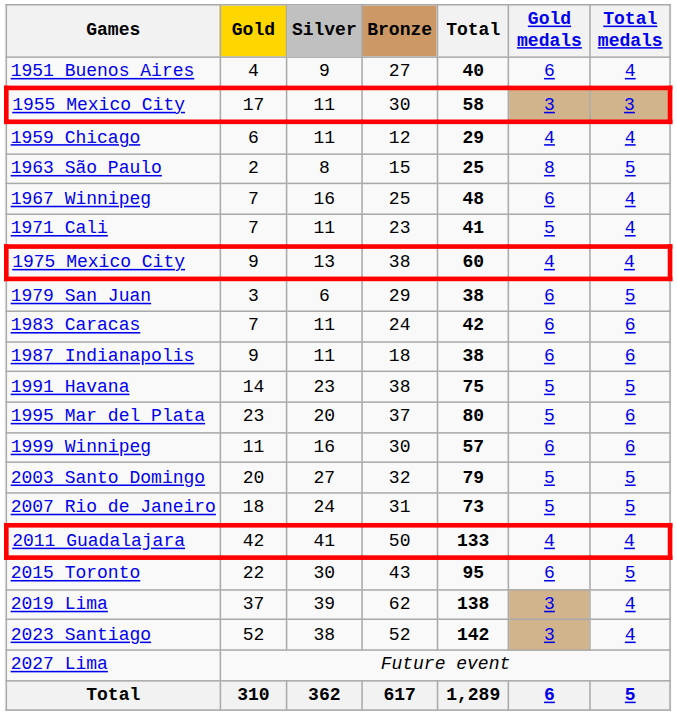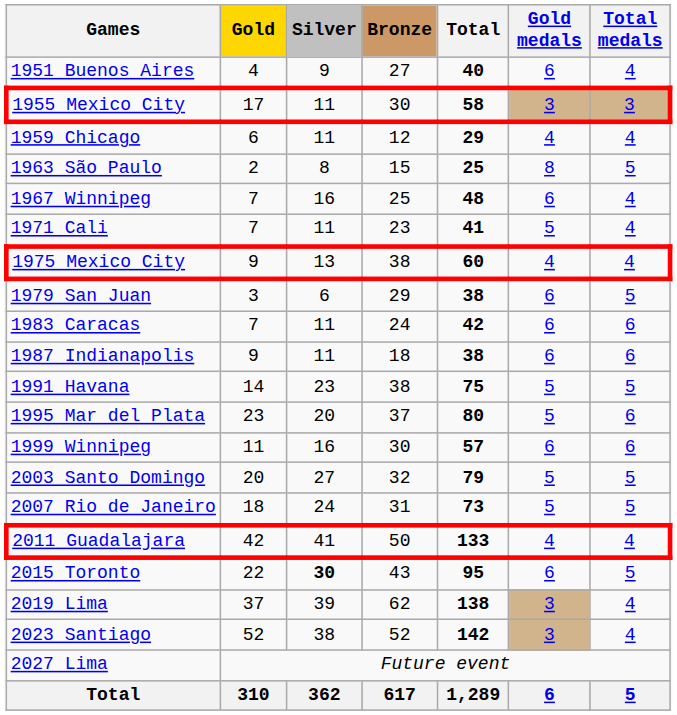(324, 574) normal -> (324, 574) bold
